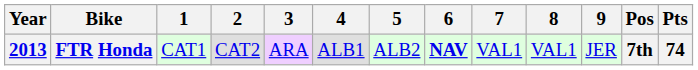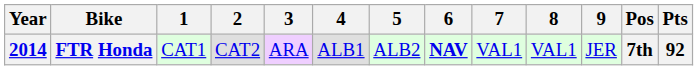(28, 49) 2013 -> (28, 49) 2014
(675, 49) 74 -> (675, 49) 92
